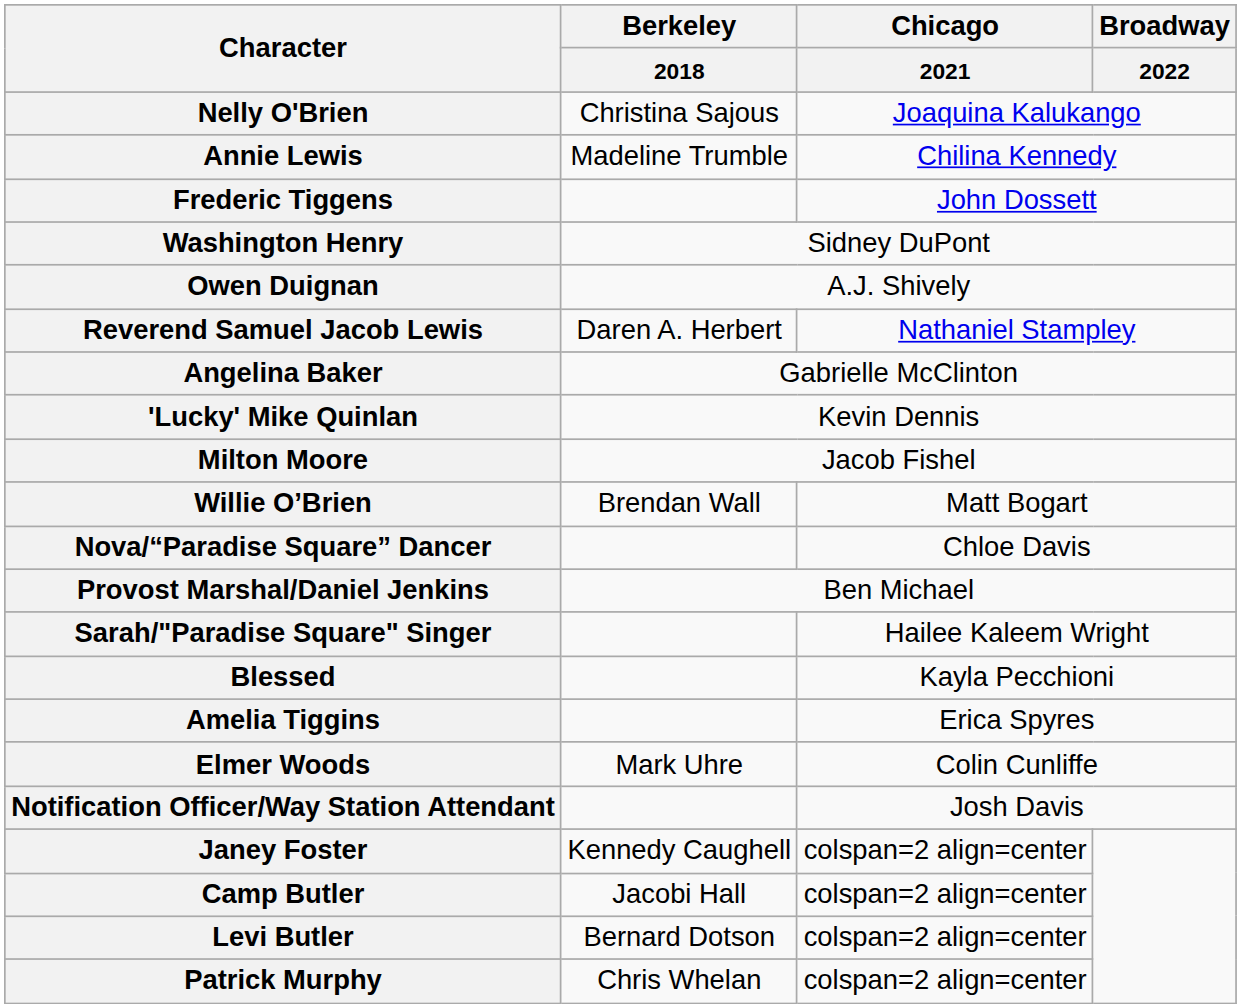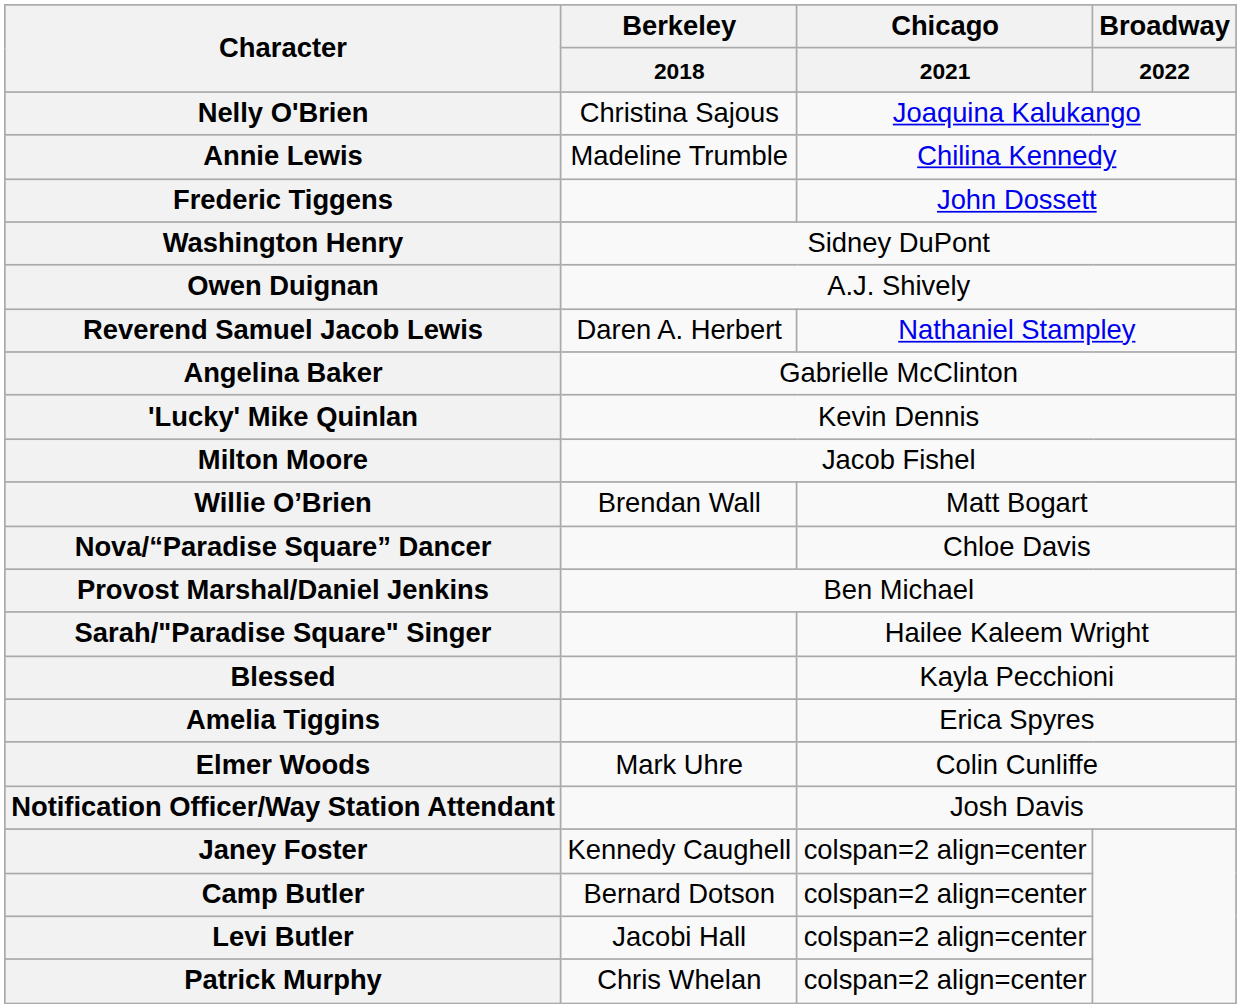(679, 894) Jacobi Hall -> (679, 894) Bernard Dotson
(679, 937) Bernard Dotson -> (679, 937) Jacobi Hall
